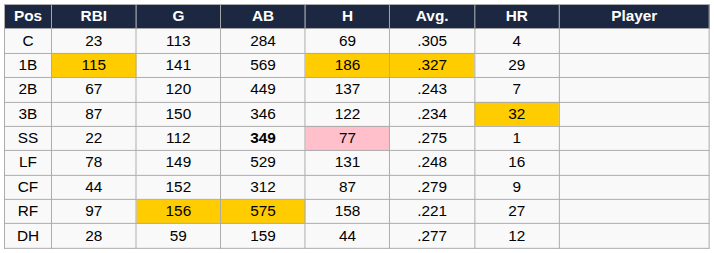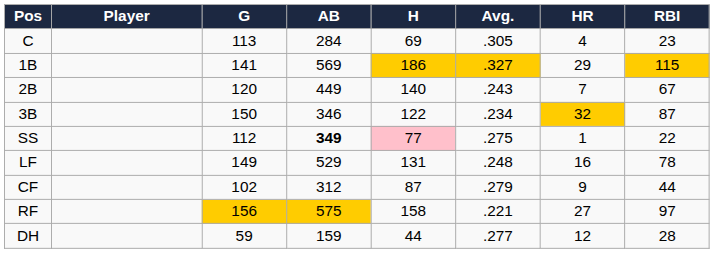columns swapped: (634, 16) <-> (94, 16)
(348, 89) 137 -> (413, 89) 140
(178, 187) 152 -> (244, 187) 102
